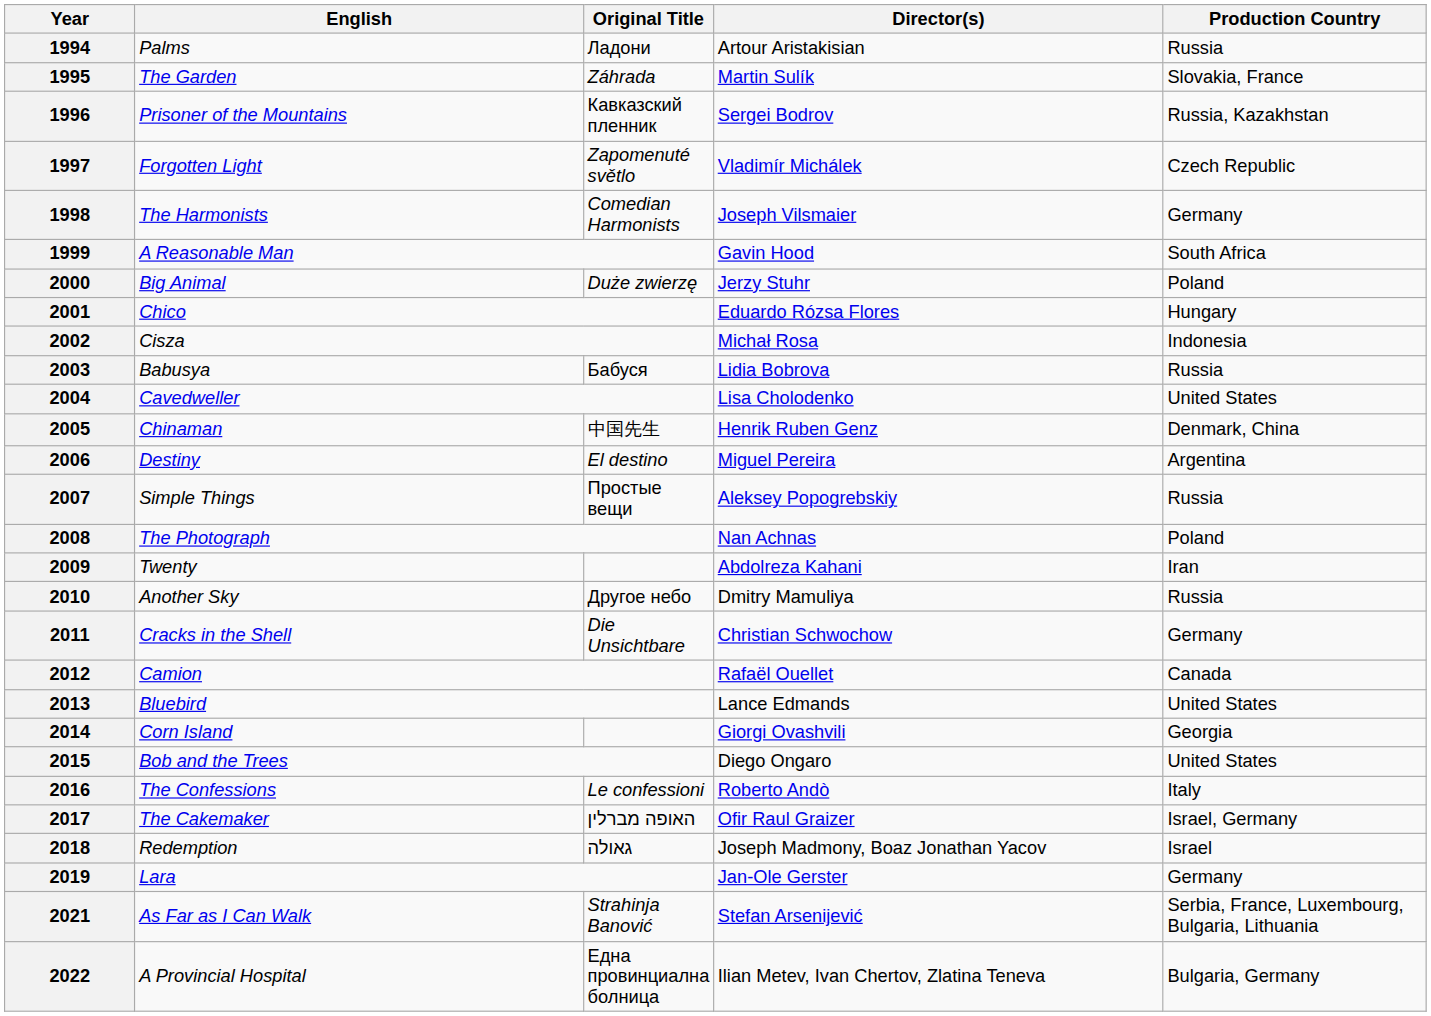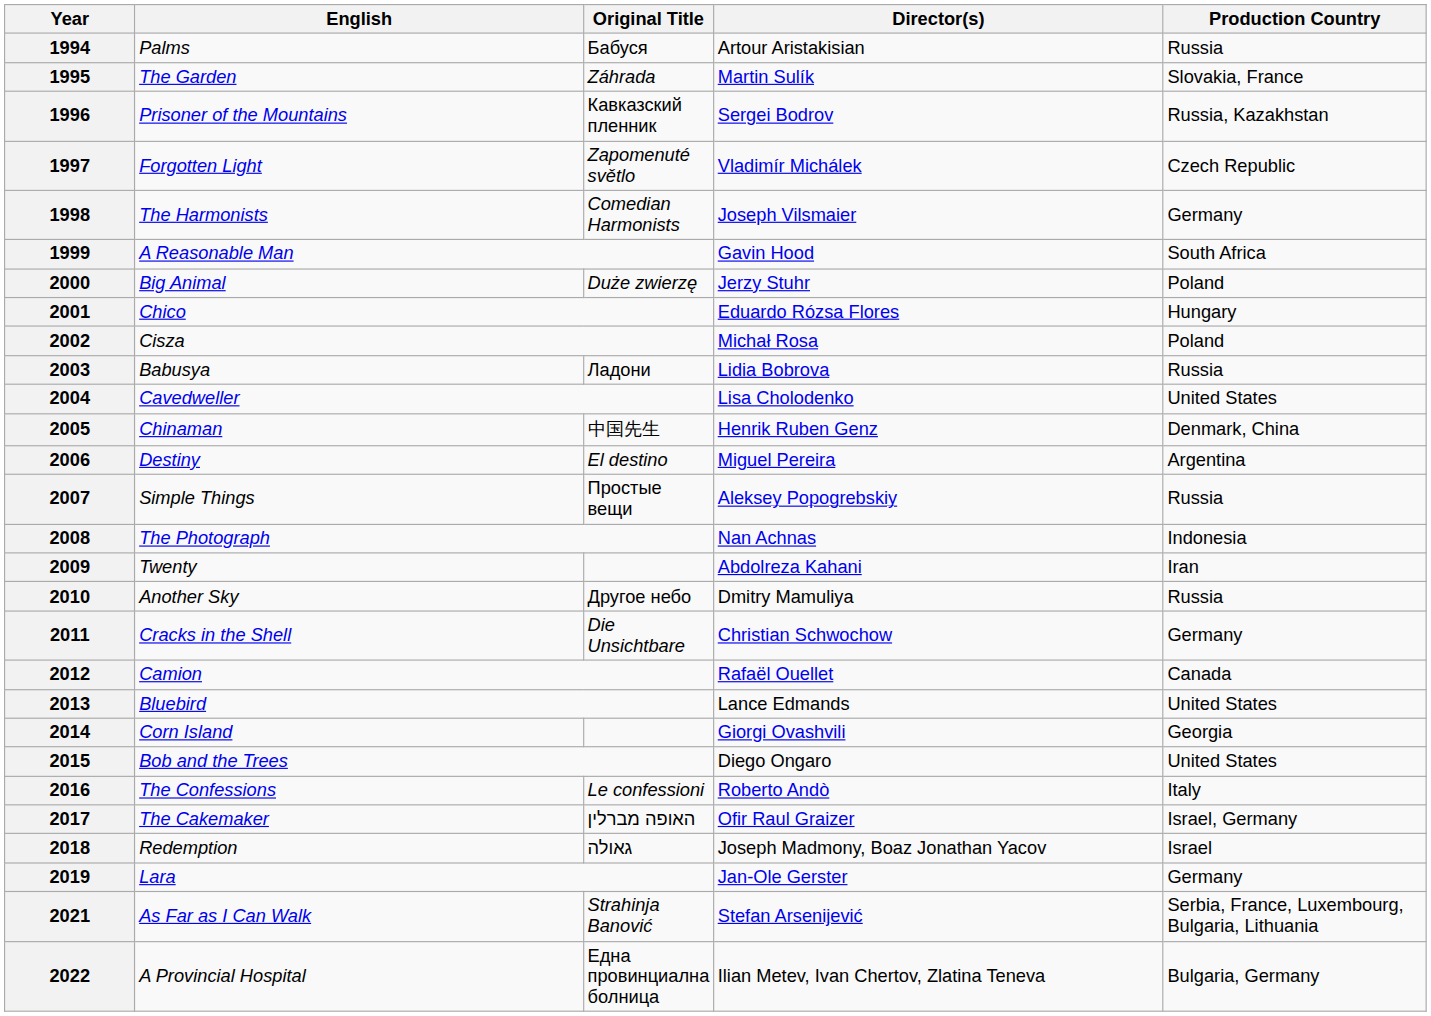(619, 47) Ладони -> (618, 47) Бабуся
(1207, 340) Indonesia -> (1196, 340) Poland
(618, 369) Бабуся -> (619, 369) Ладони
(1196, 538) Poland -> (1207, 538) Indonesia
